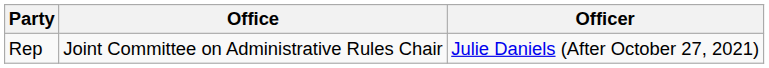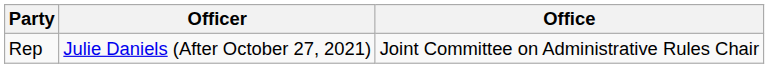columns swapped: (253, 19) <-> (605, 19)
